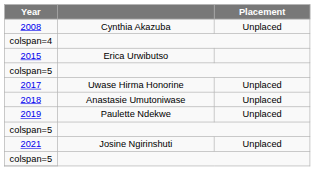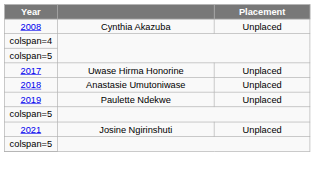- row: (31, 56)
